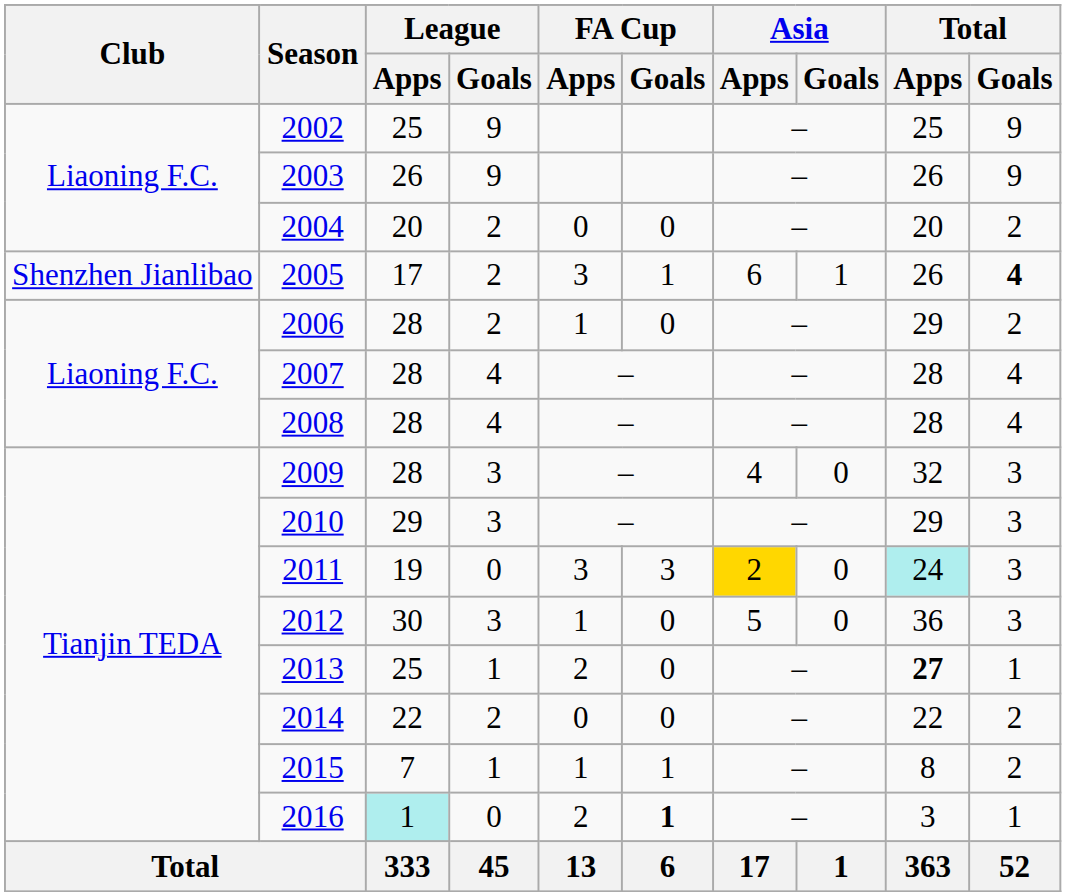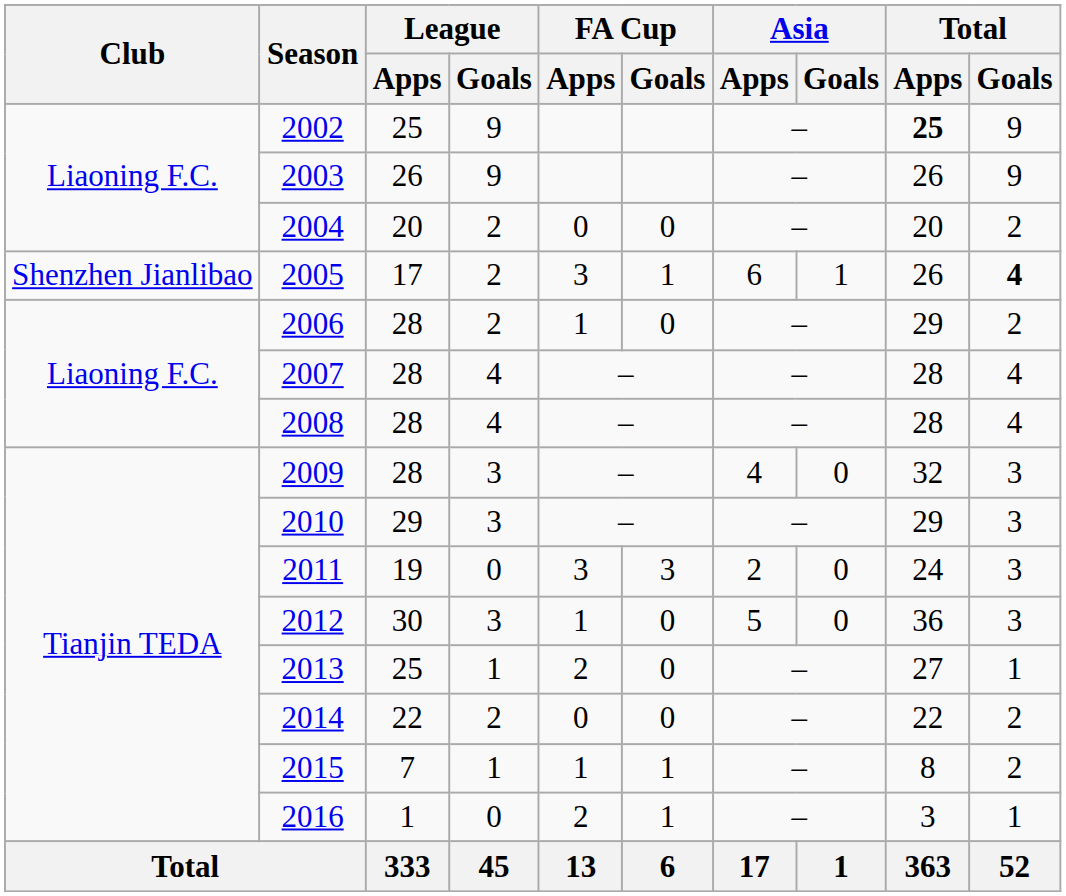(928, 127) normal -> (928, 127) bold
(754, 570) gold background -> (754, 570) no background
(928, 570) paleturquoise background -> (928, 570) no background
(928, 669) bold -> (928, 669) normal
(407, 816) paleturquoise background -> (407, 816) no background
(667, 816) bold -> (667, 816) normal
